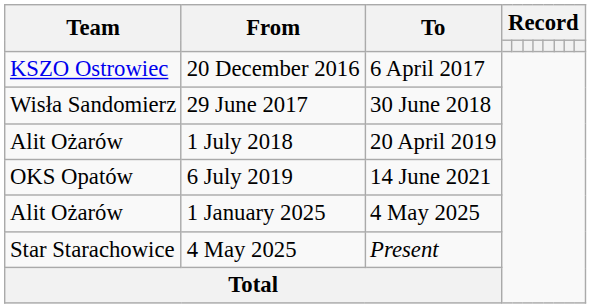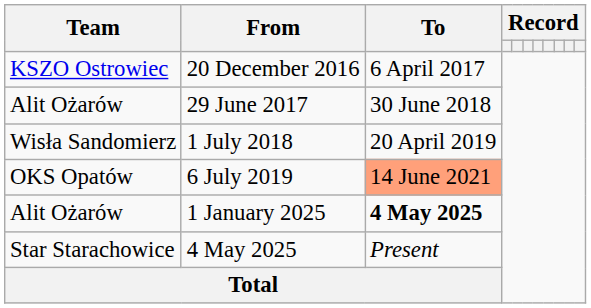(93, 105) Wisła Sandomierz -> (66, 105) Alit Ożarów
(66, 141) Alit Ożarów -> (93, 141) Wisła Sandomierz
(431, 177) no background -> (431, 177) lightsalmon background
(425, 213) normal -> (426, 213) bold
